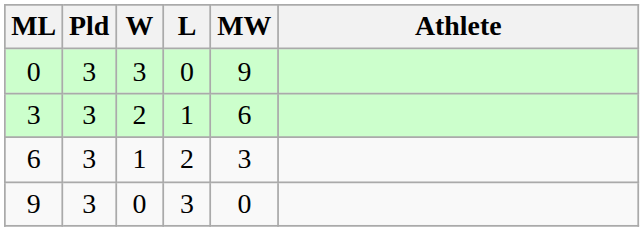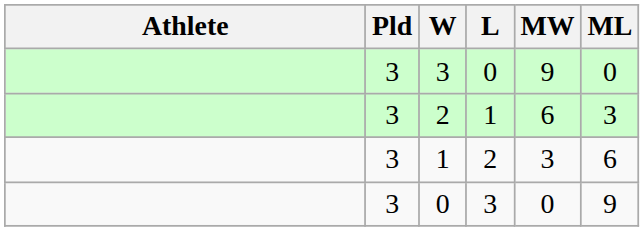columns swapped: (458, 26) <-> (34, 26)
